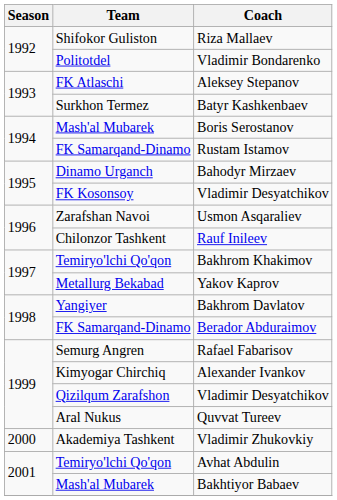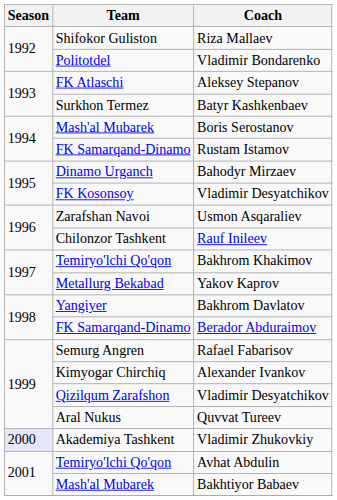(22, 439) no background -> (22, 439) lavender background
